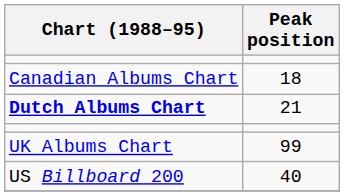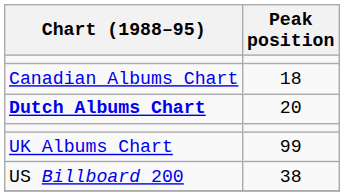(291, 109) 21 -> (291, 109) 20
(291, 177) 40 -> (291, 177) 38
